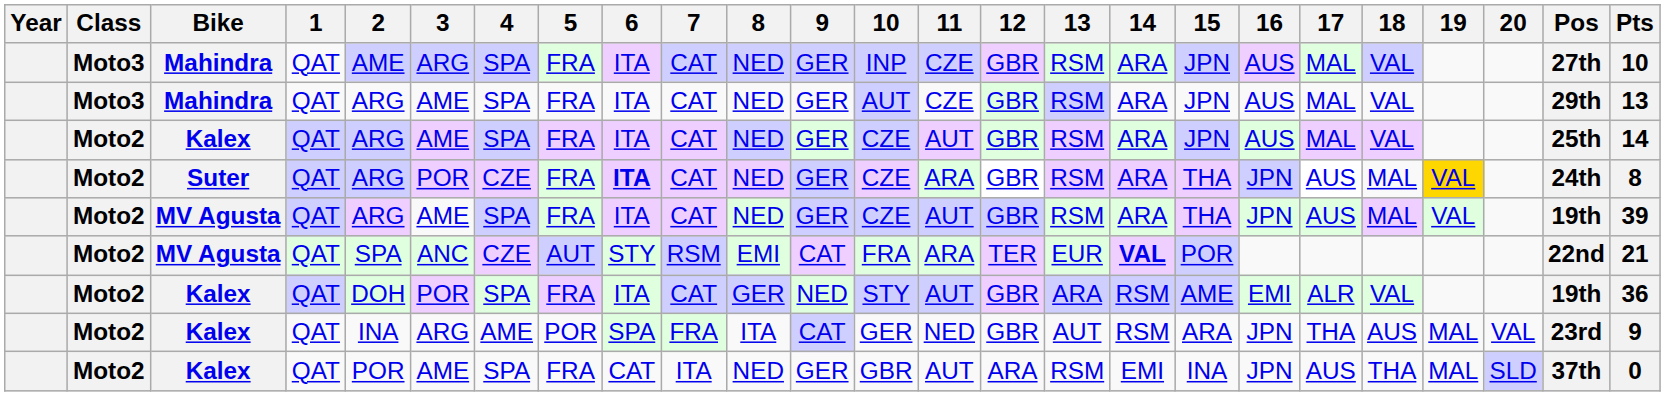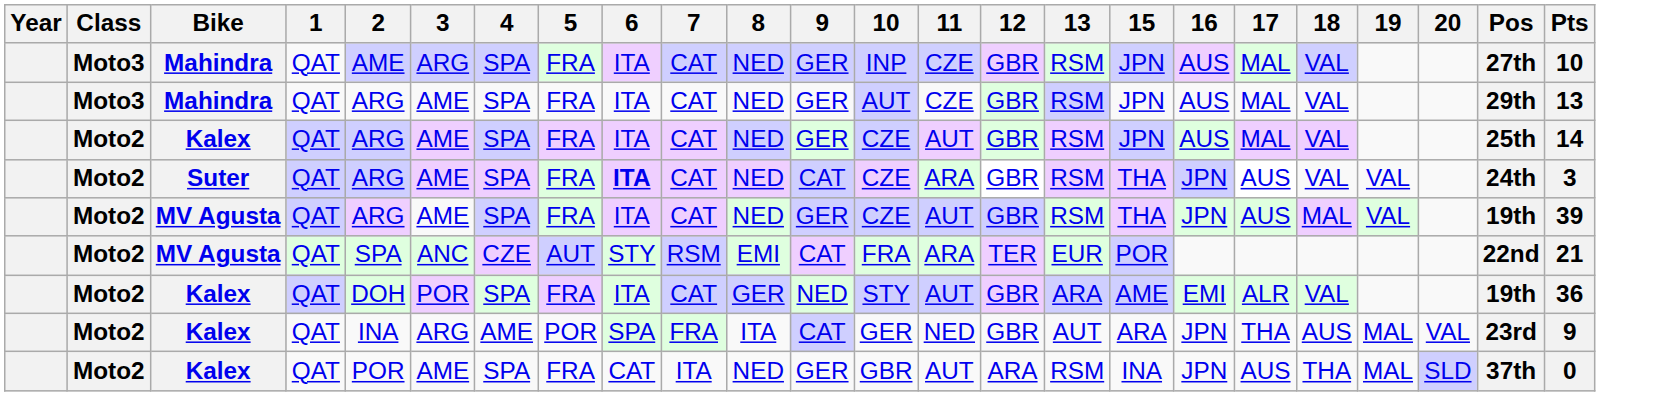- column: (1142, 23)
(443, 178) POR -> (443, 178) AME
(507, 178) CZE -> (507, 178) SPA
(822, 178) GER -> (822, 178) CAT
(1392, 178) MAL -> (1327, 178) VAL
(1453, 178) gold background -> (1388, 178) no background
(1635, 178) 8 -> (1570, 178) 3
